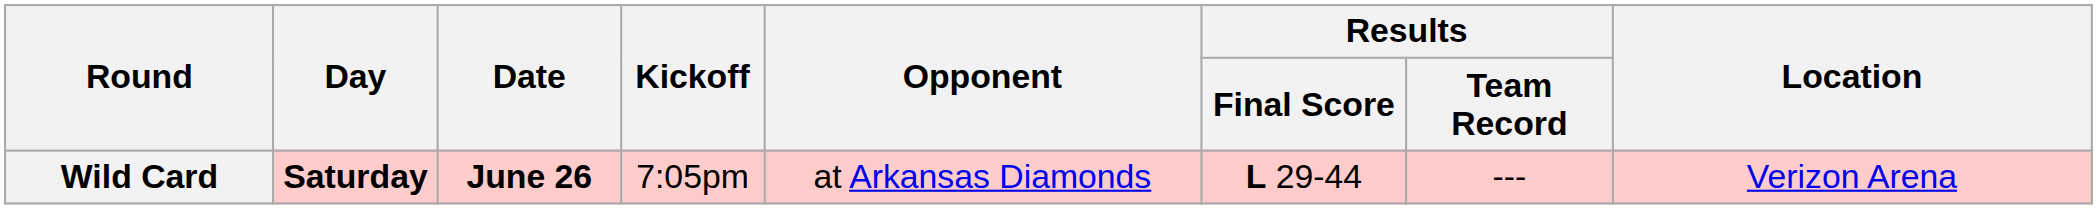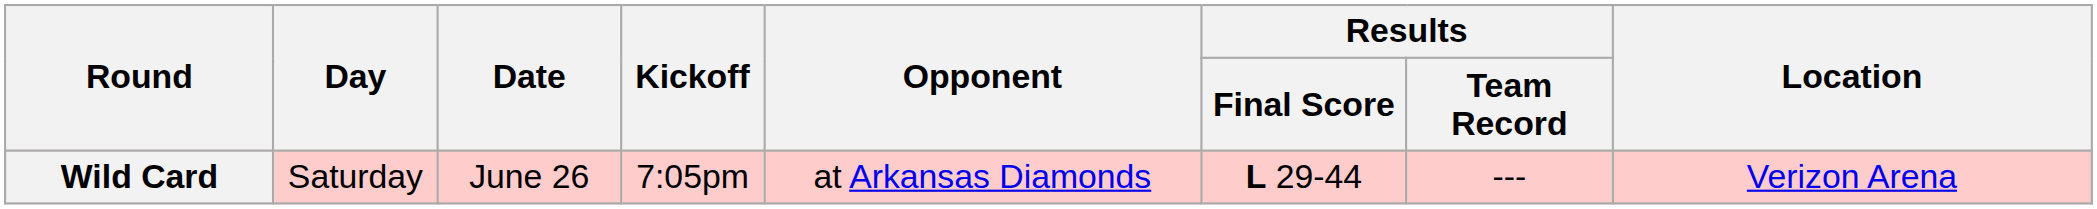(355, 176) bold -> (355, 176) normal
(529, 176) bold -> (529, 176) normal
